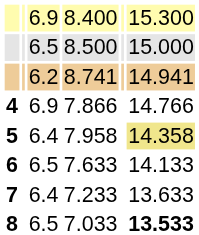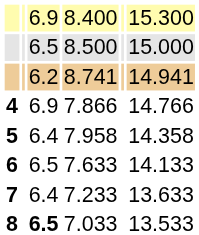(161, 135) khaki background -> (161, 135) no background
(44, 224) normal -> (44, 224) bold
(161, 224) bold -> (161, 224) normal
